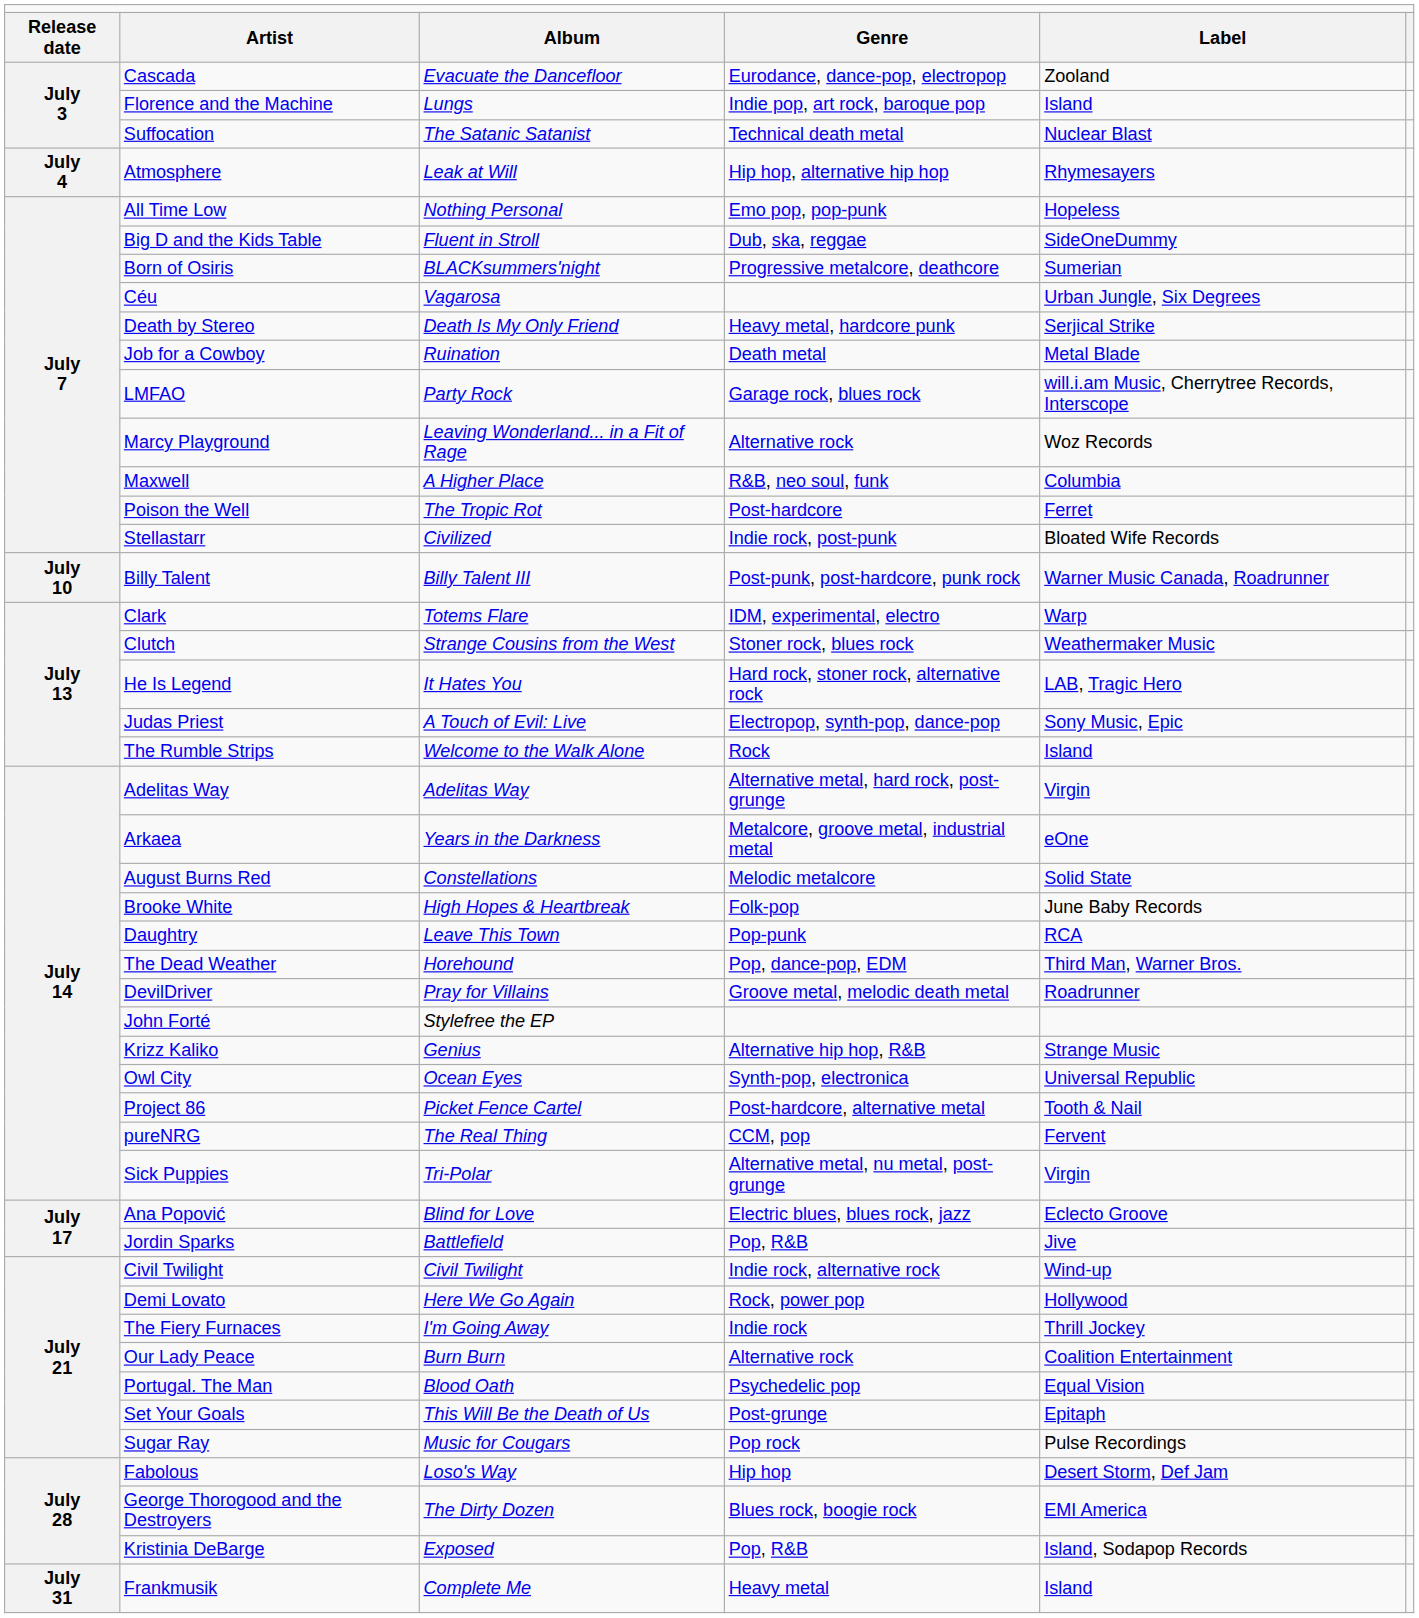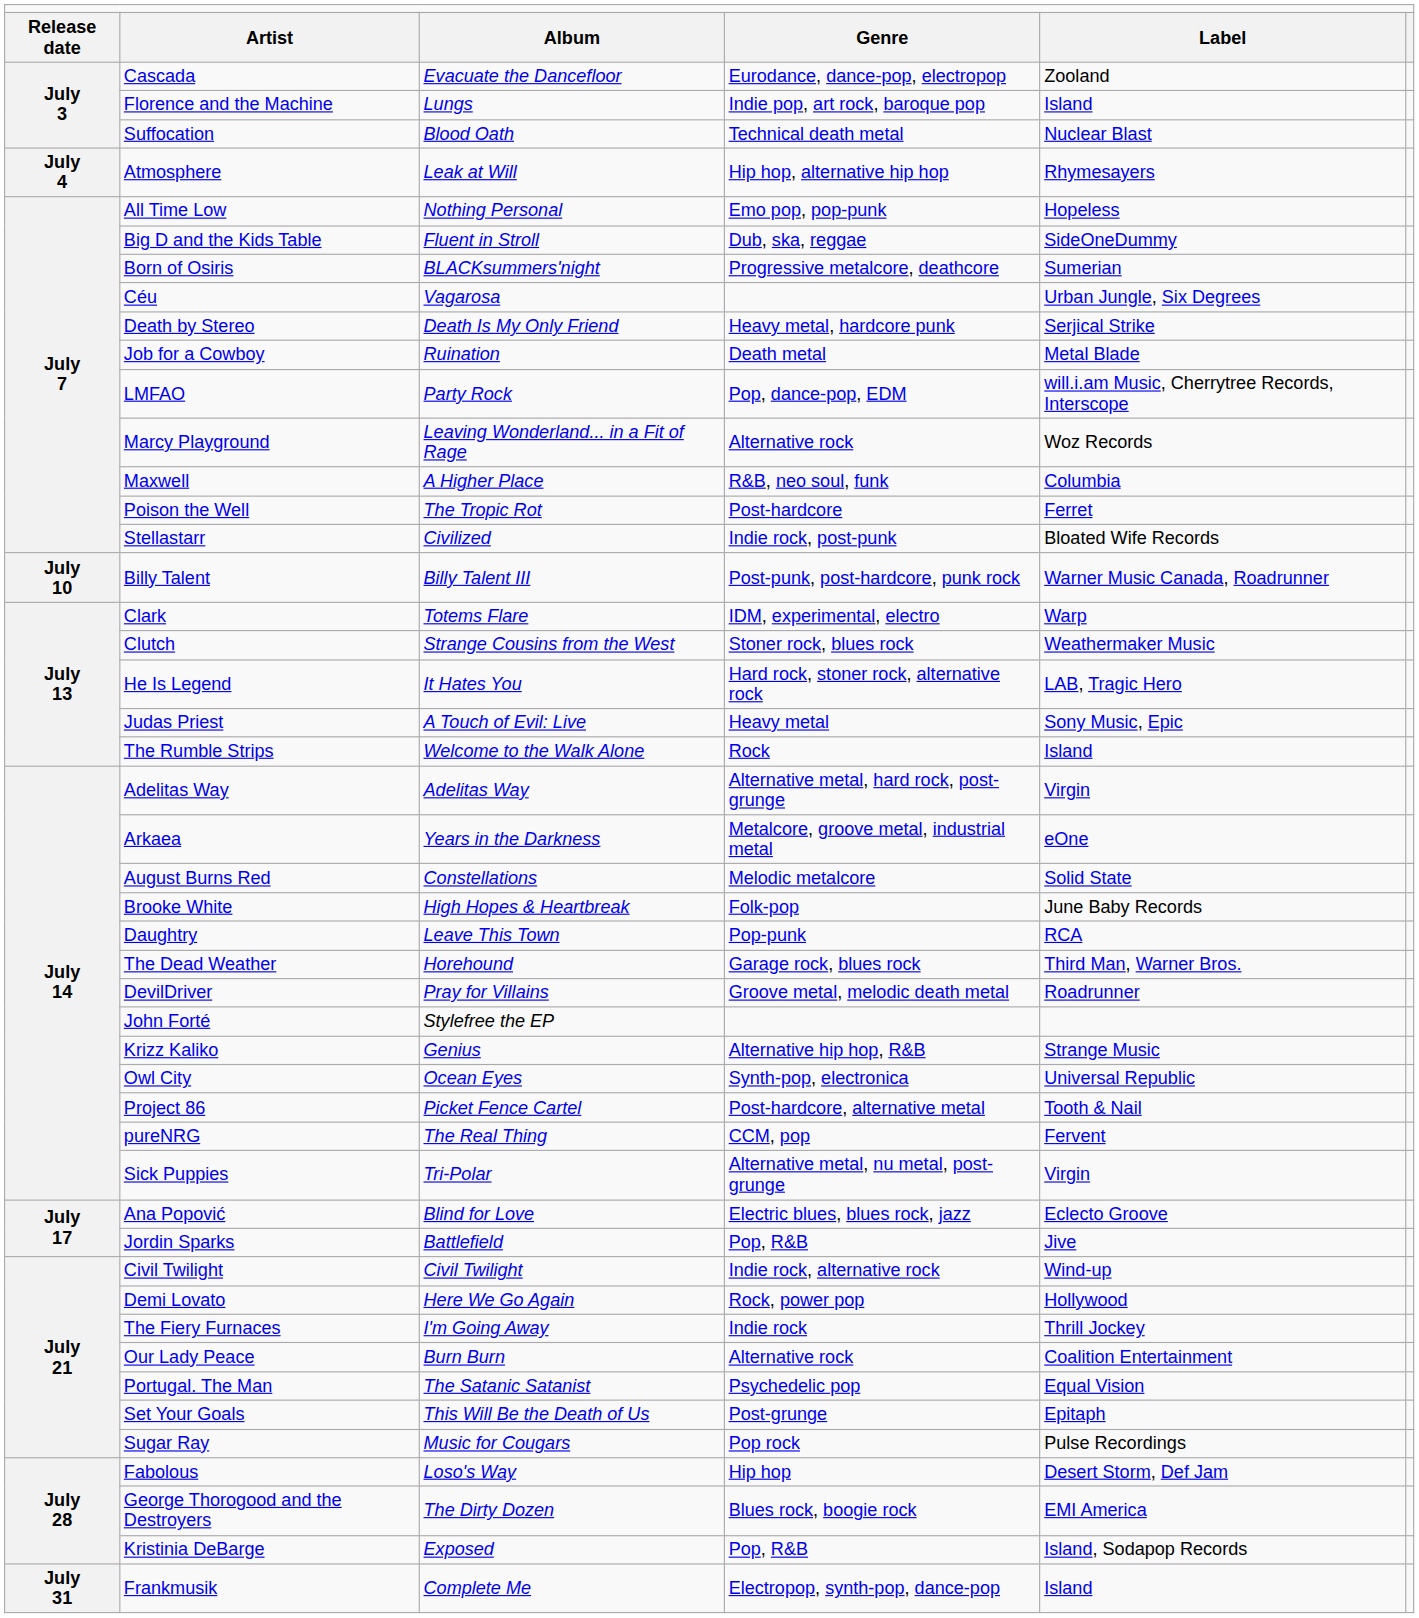(507, 133) The Satanic Satanist -> (469, 133) Blood Oath
(825, 393) Garage rock, blues rock -> (818, 393) Pop, dance-pop, EDM
(864, 722) Electropop, synth-pop, dance-pop -> (779, 722) Heavy metal
(818, 964) Pop, dance-pop, EDM -> (825, 964) Garage rock, blues rock
(469, 1385) Blood Oath -> (507, 1385) The Satanic Satanist
(779, 1588) Heavy metal -> (864, 1588) Electropop, synth-pop, dance-pop
